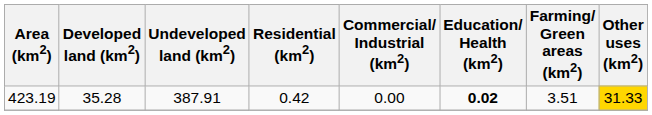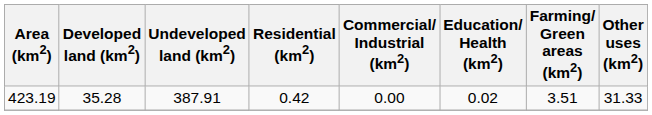(483, 97) bold -> (483, 97) normal
(623, 97) gold background -> (623, 97) no background
